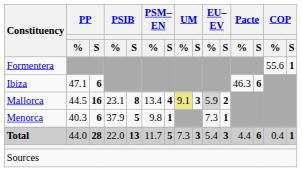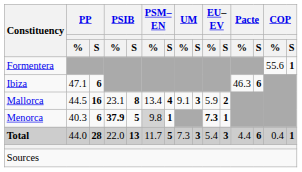(184, 100) khaki background -> (184, 100) no background
(211, 100) lightgrey background -> (211, 100) no background
(115, 118) normal -> (115, 118) bold
(156, 118) no background -> (156, 118) lightgrey background
(211, 118) normal -> (211, 118) bold
